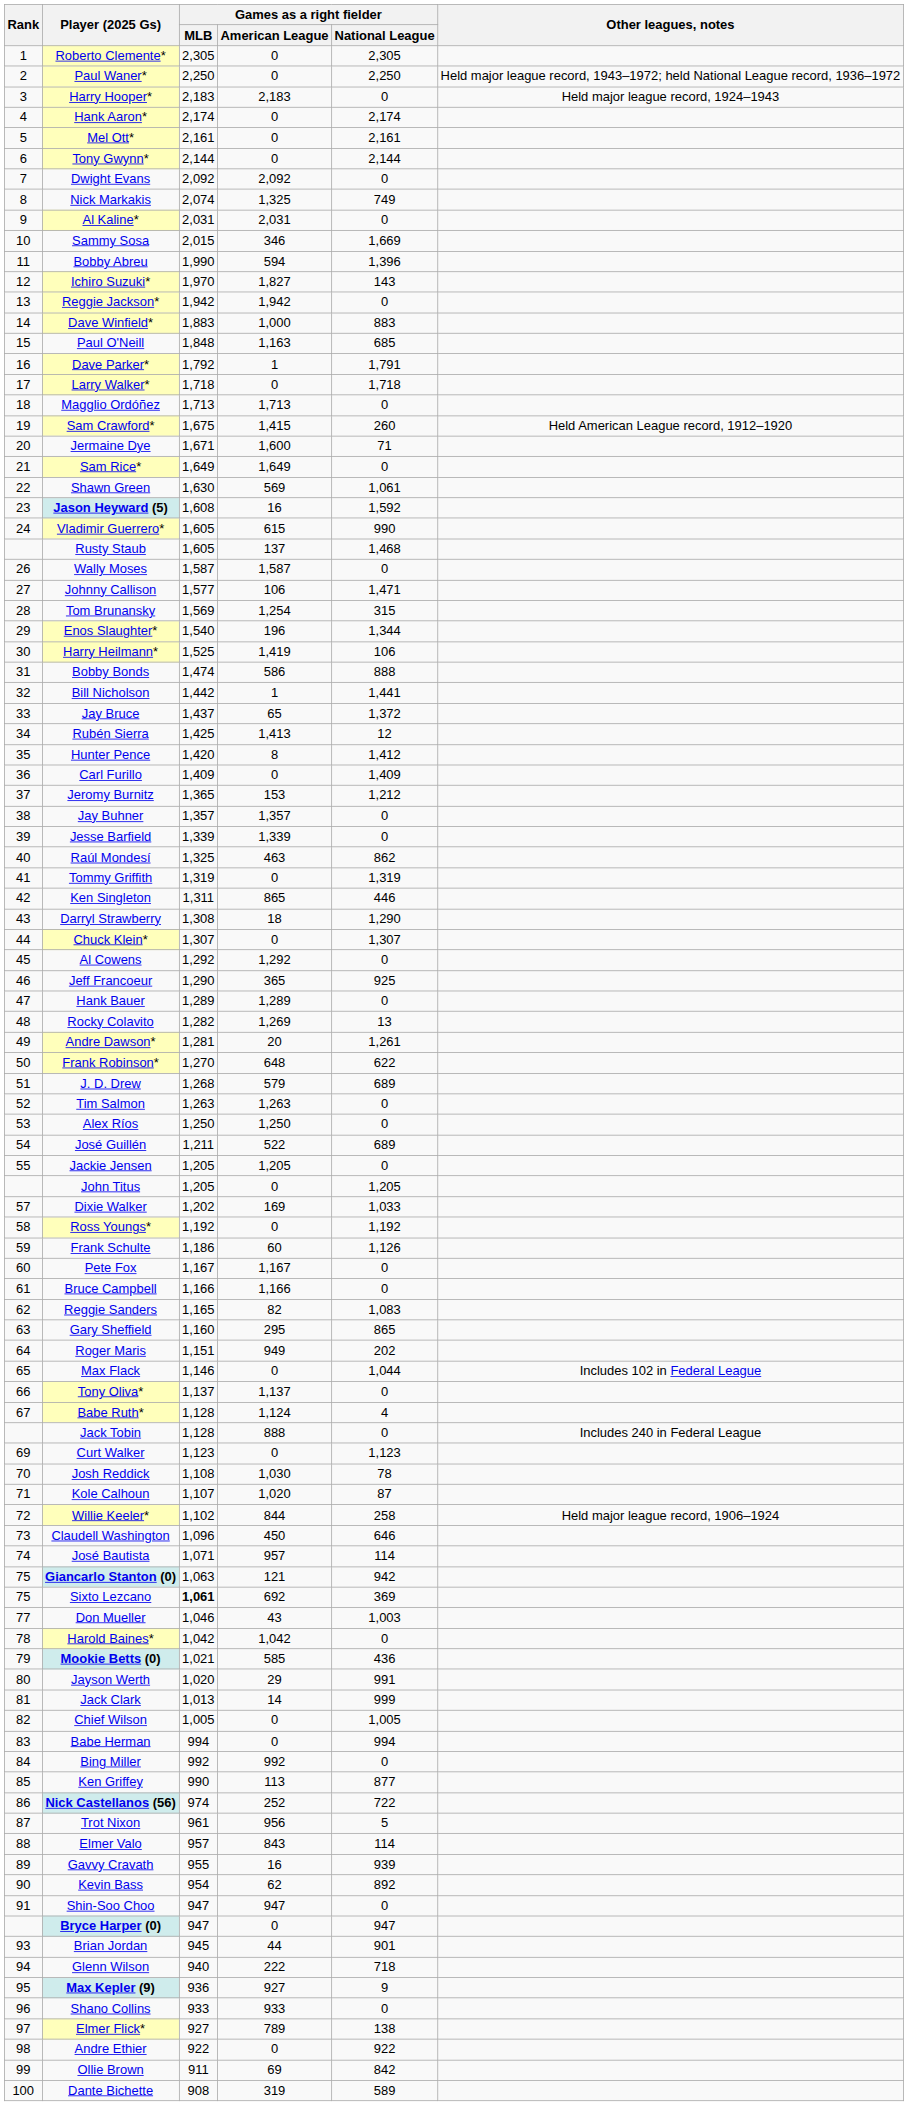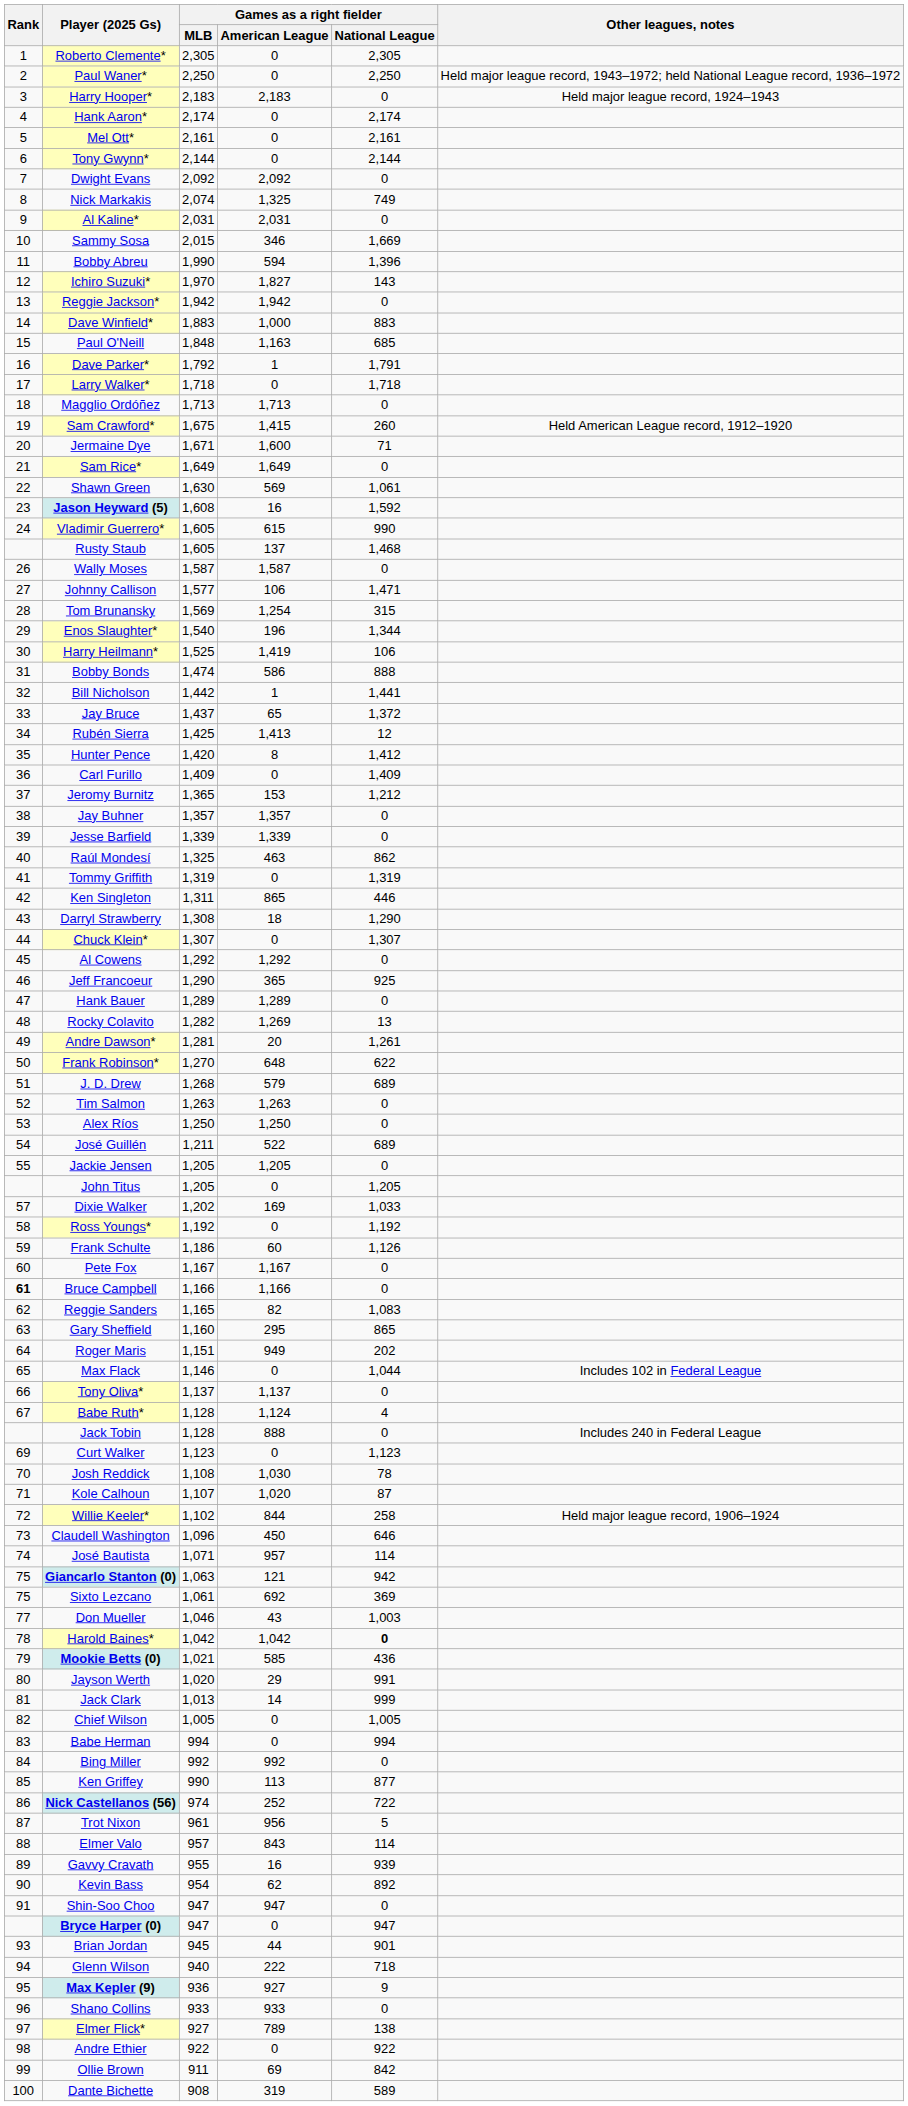(23, 1289) normal -> (23, 1289) bold
(198, 1597) bold -> (198, 1597) normal
(385, 1638) normal -> (385, 1638) bold
